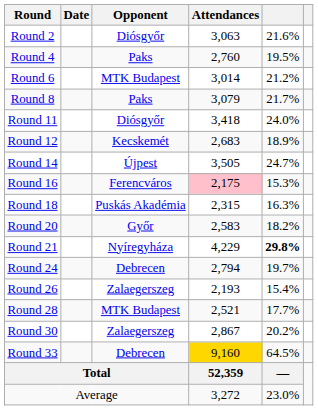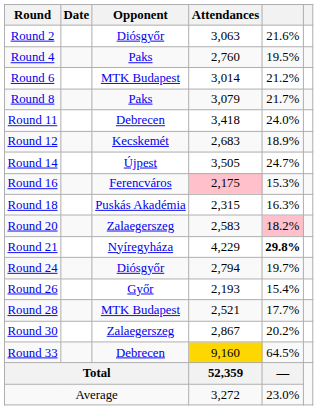(140, 120) Diósgyőr -> (140, 120) Debrecen
(140, 225) Győr -> (140, 225) Zalaegerszeg
(283, 225) no background -> (283, 225) pink background
(140, 267) Debrecen -> (140, 267) Diósgyőr
(140, 288) Zalaegerszeg -> (140, 288) Győr
